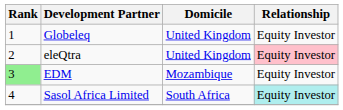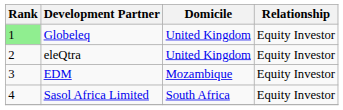(11, 34) no background -> (11, 34) lightgreen background
(296, 54) pink background -> (296, 54) no background
(11, 74) lightgreen background -> (11, 74) no background
(296, 94) paleturquoise background -> (296, 94) no background
